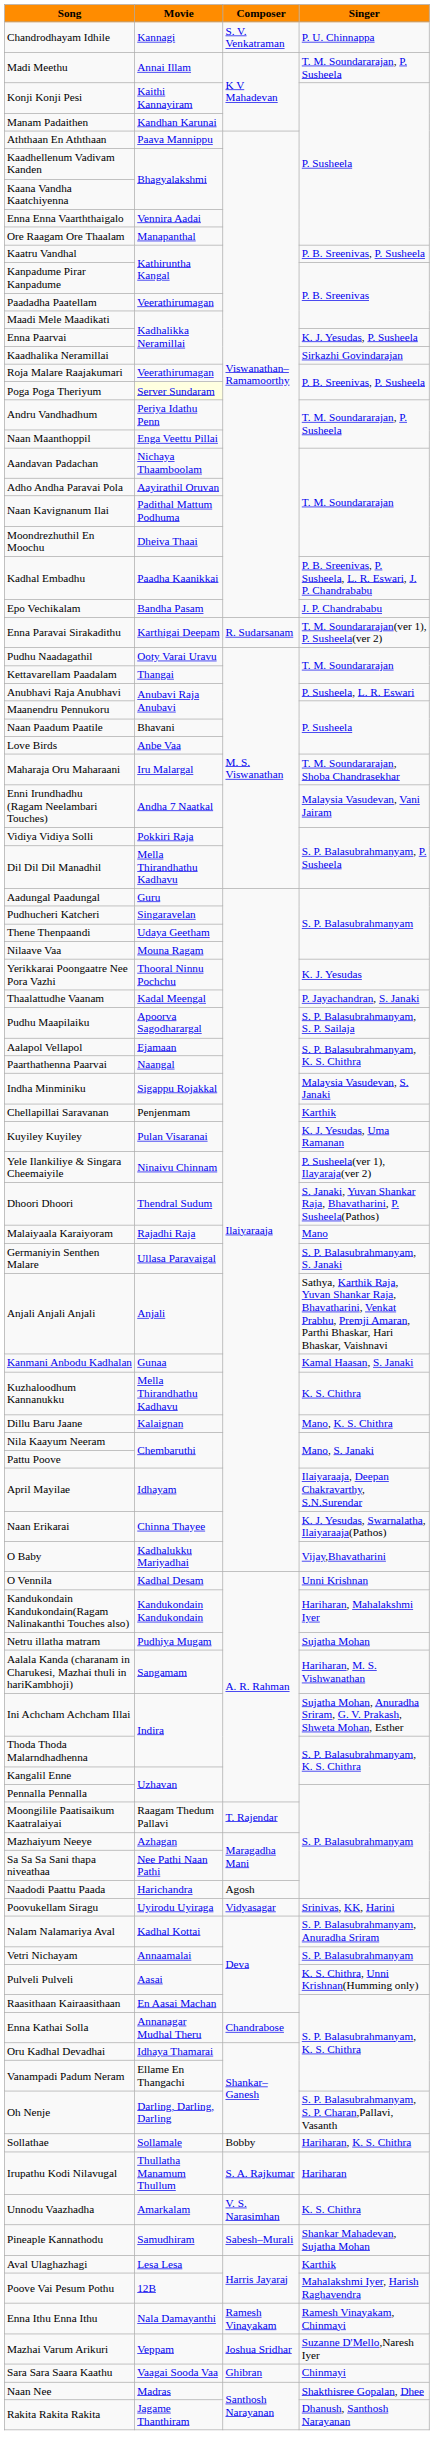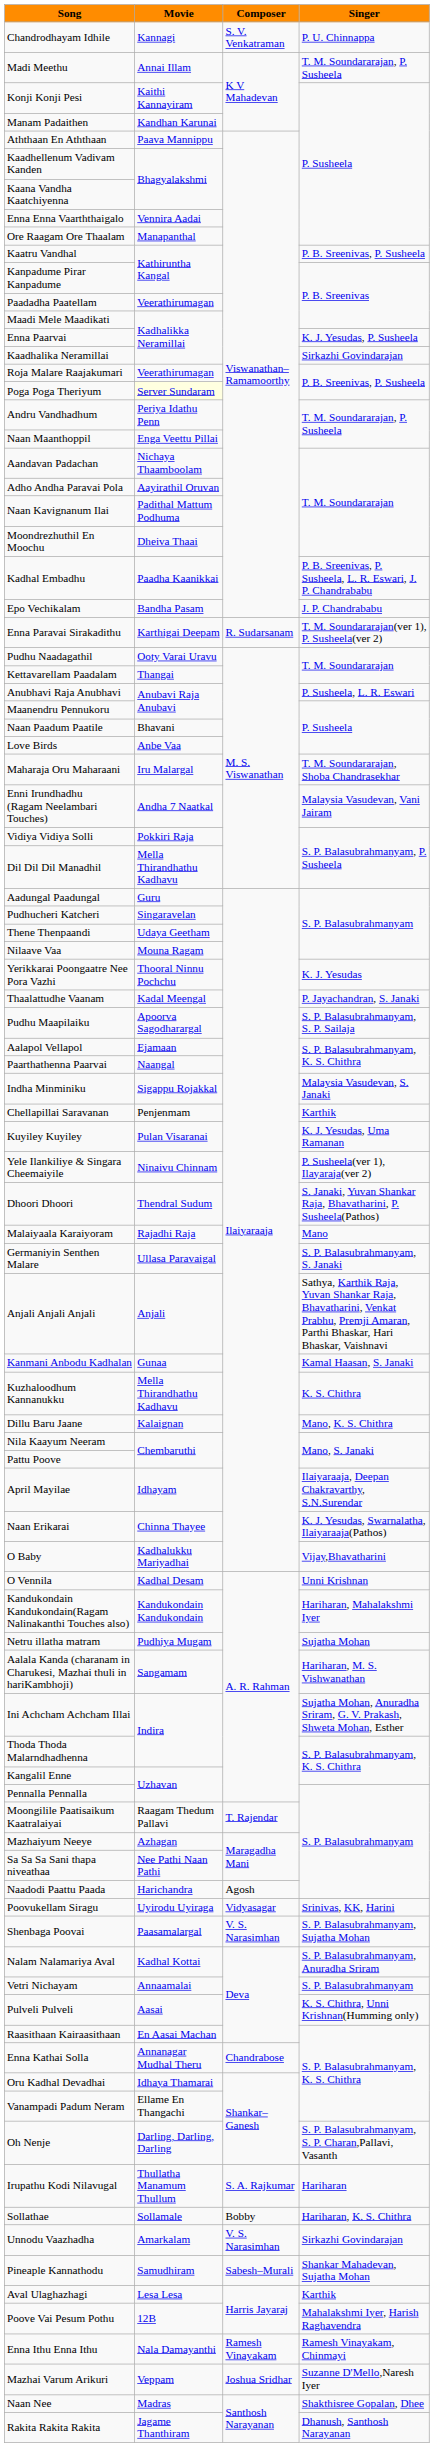+ row: (46, 1931)
rows swapped: (28, 2142) <-> (62, 2173)
(331, 2209) K. S. Chithra -> (352, 2240) Sirkazhi Govindarajan
- row: (60, 2373)
